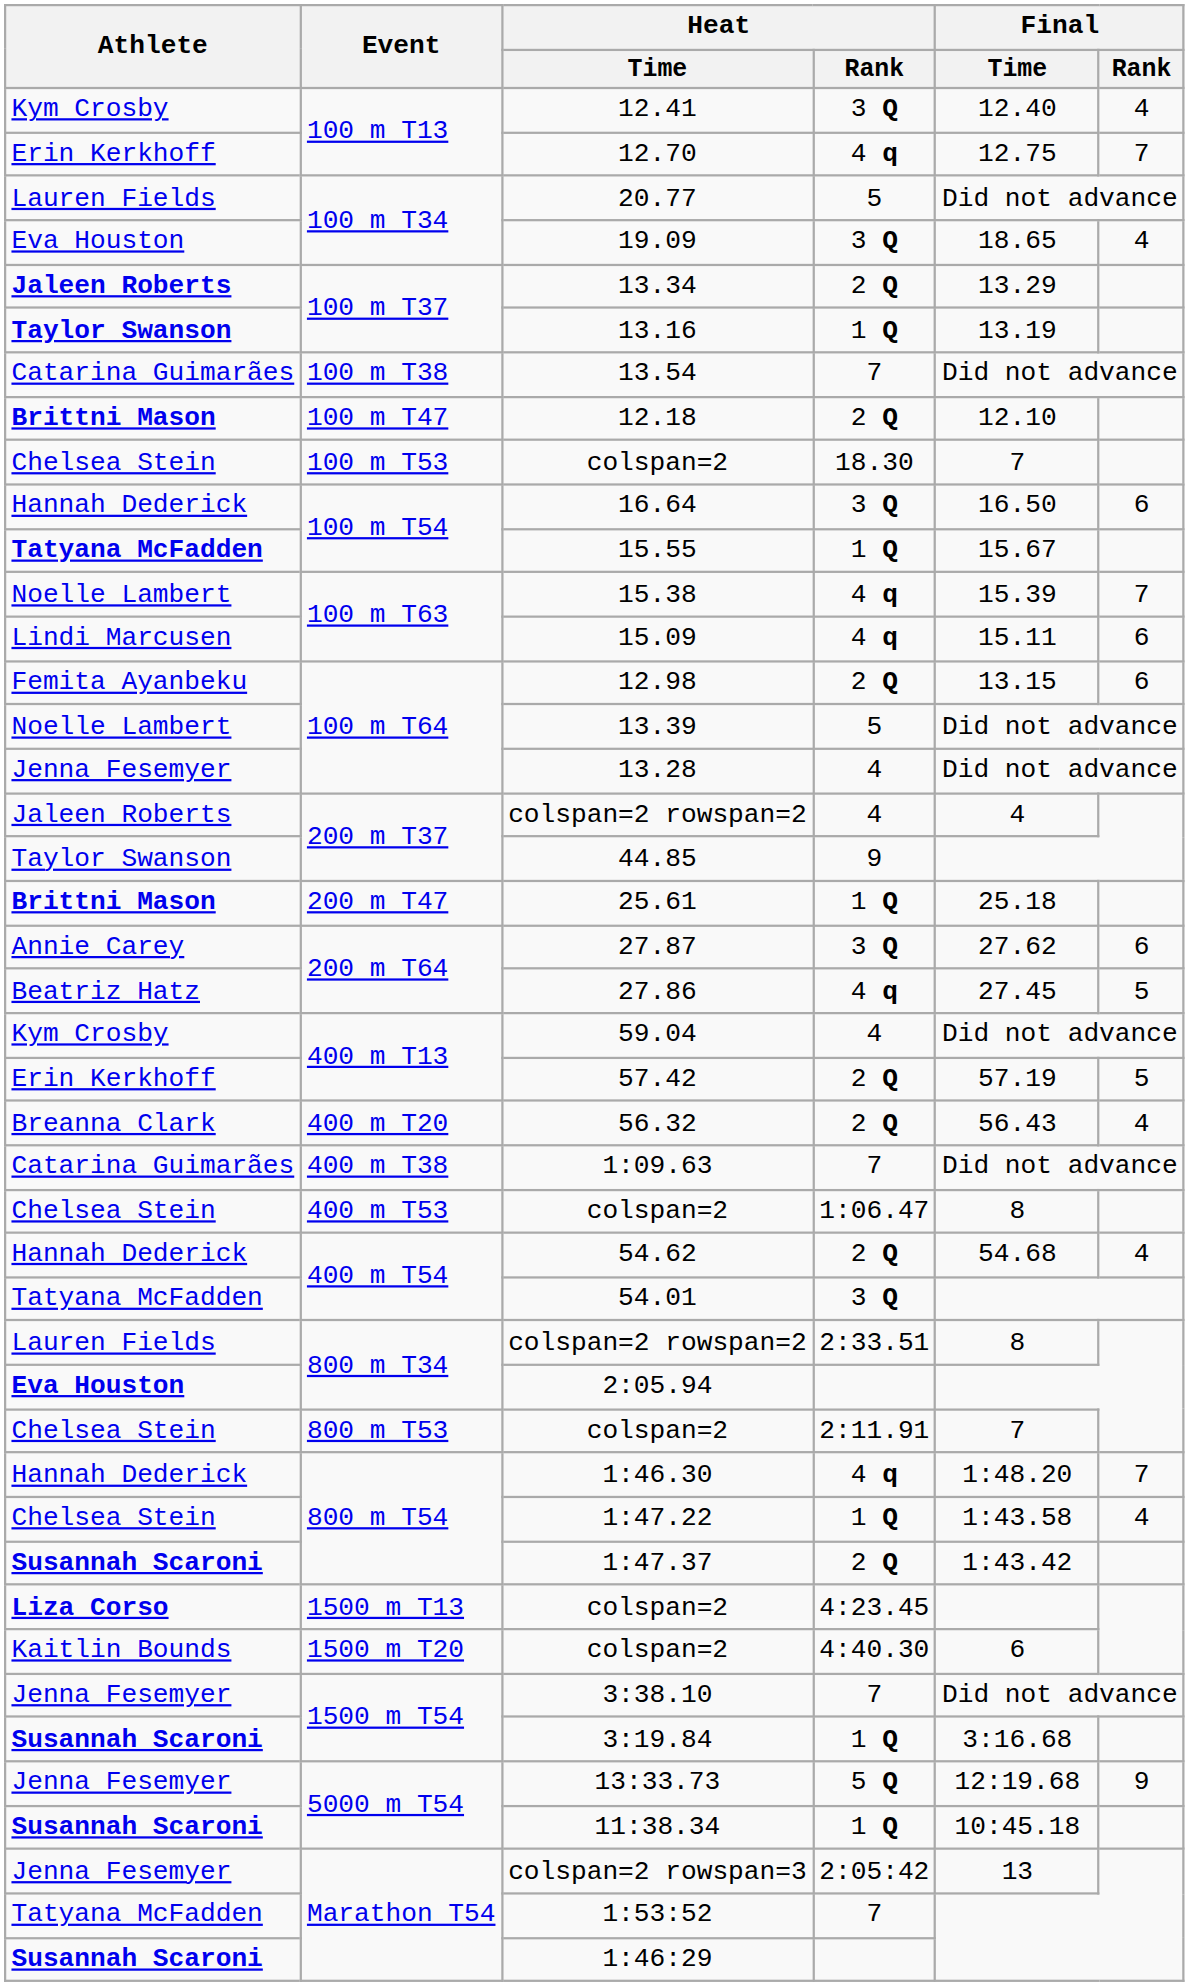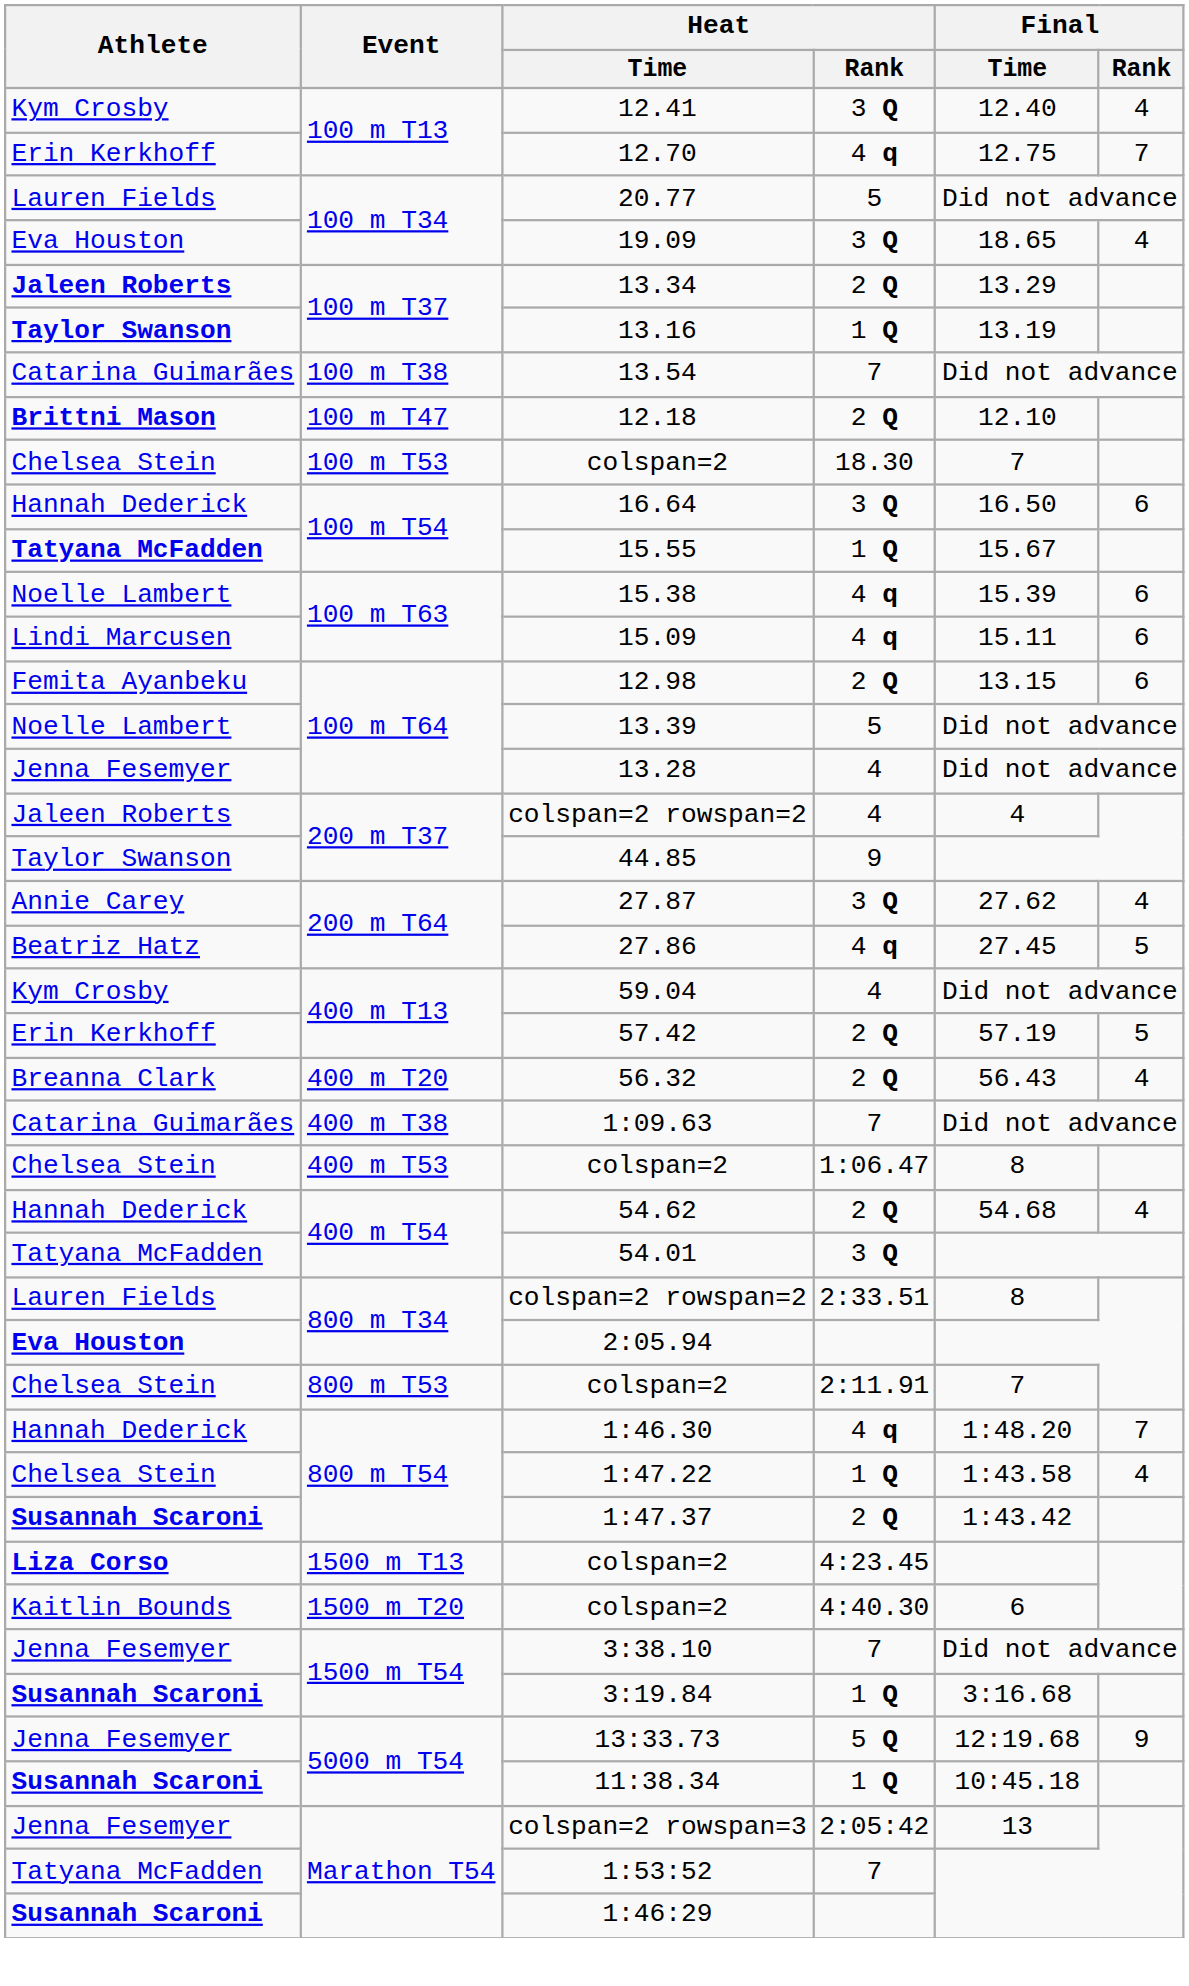(1142, 594) 7 -> (1142, 594) 6
- row: (378, 902)
(1142, 946) 6 -> (1142, 902) 4
